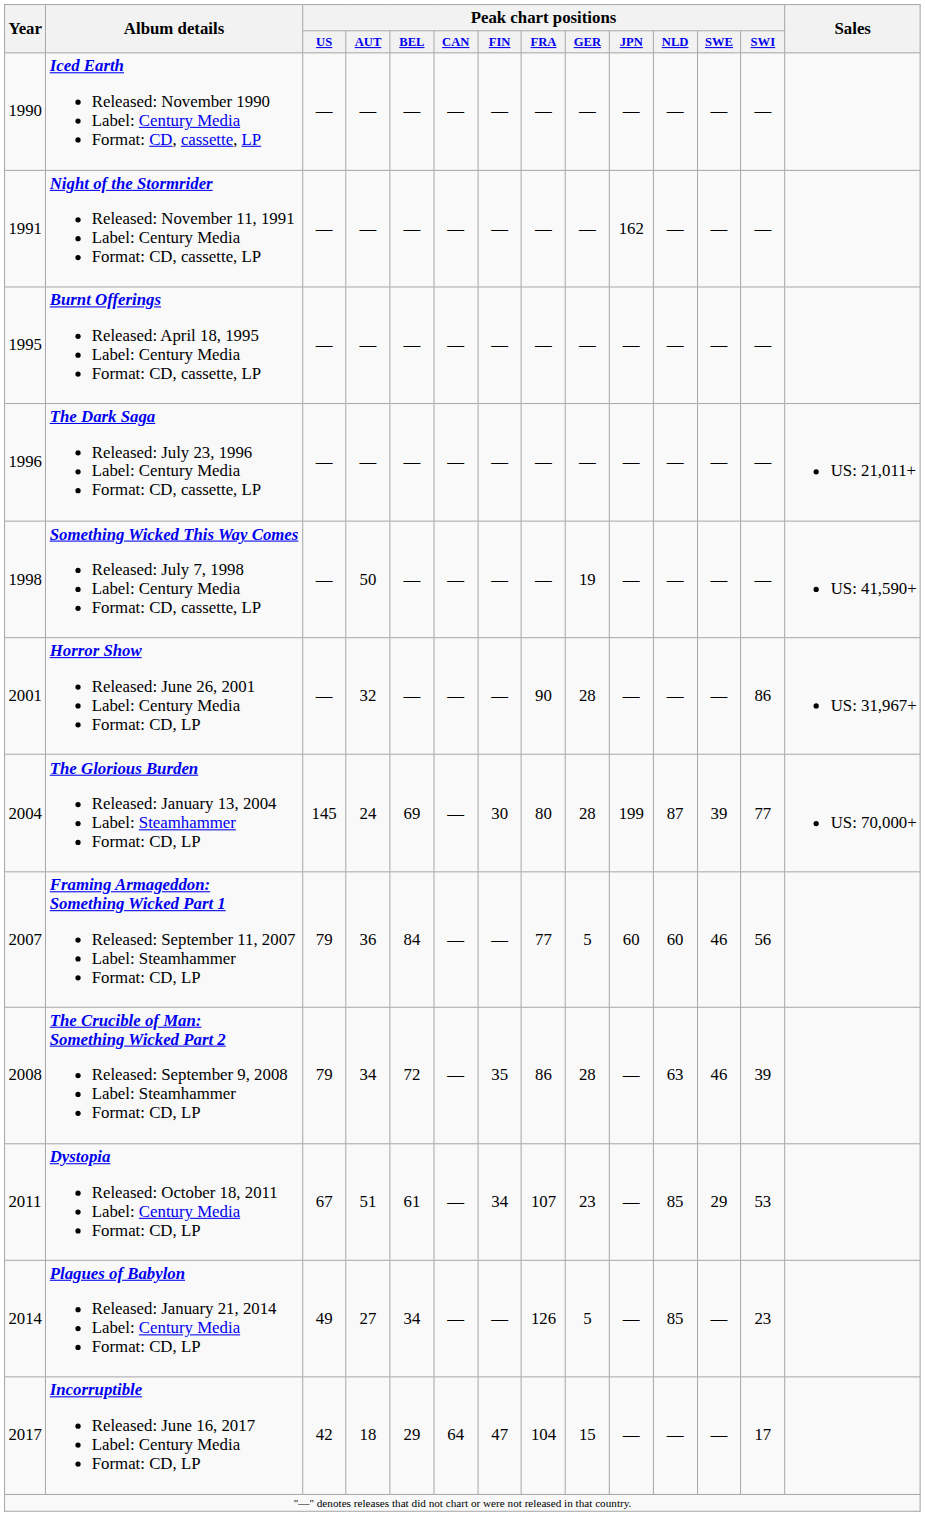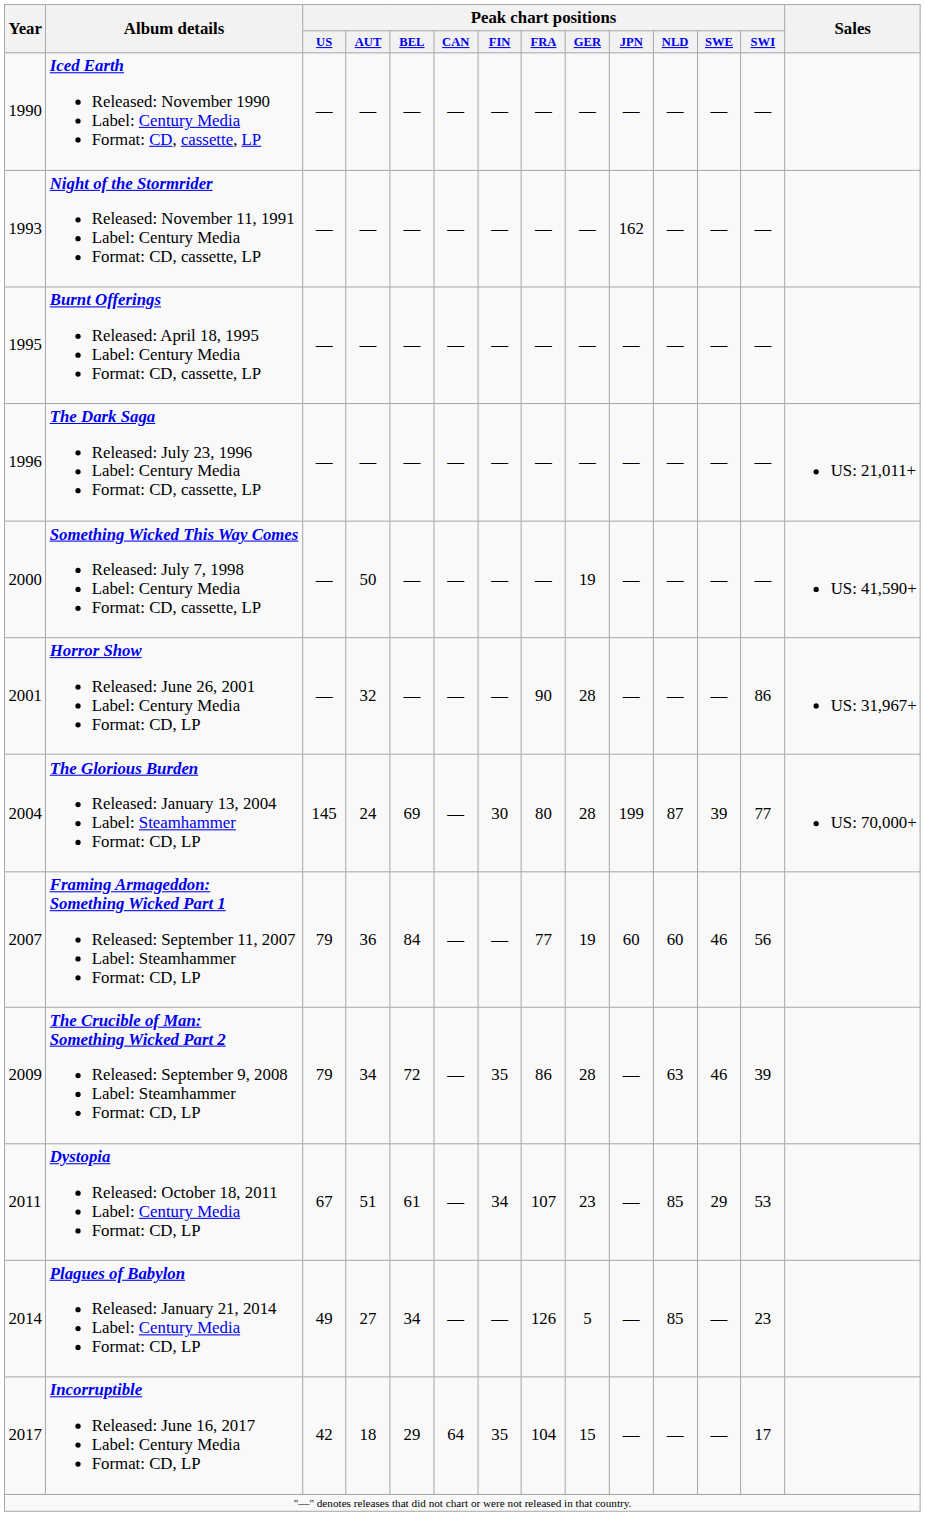(25, 228) 1991 -> (25, 228) 1993
(25, 579) 1998 -> (25, 579) 2000
(587, 939) 5 -> (587, 939) 19
(25, 1075) 2008 -> (25, 1075) 2009
(500, 1435) 47 -> (500, 1435) 35
